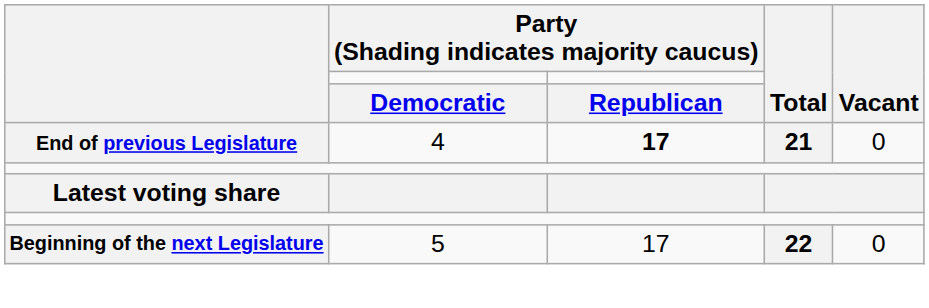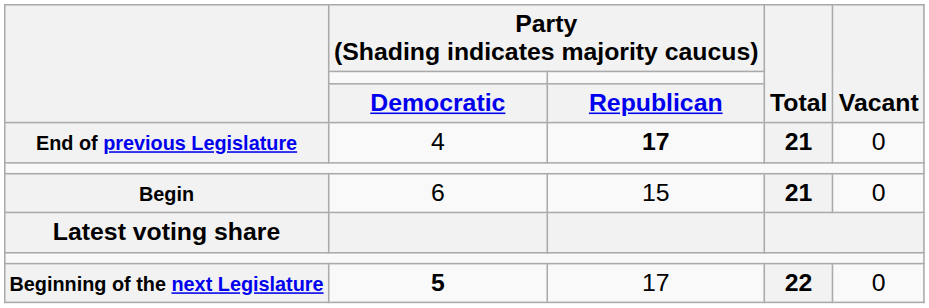+ row: (167, 193)
(438, 243) normal -> (438, 283) bold
